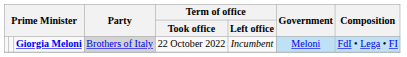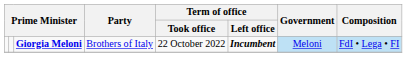(120, 44) lightgrey background -> (120, 44) no background
(252, 44) normal -> (253, 44) bold
